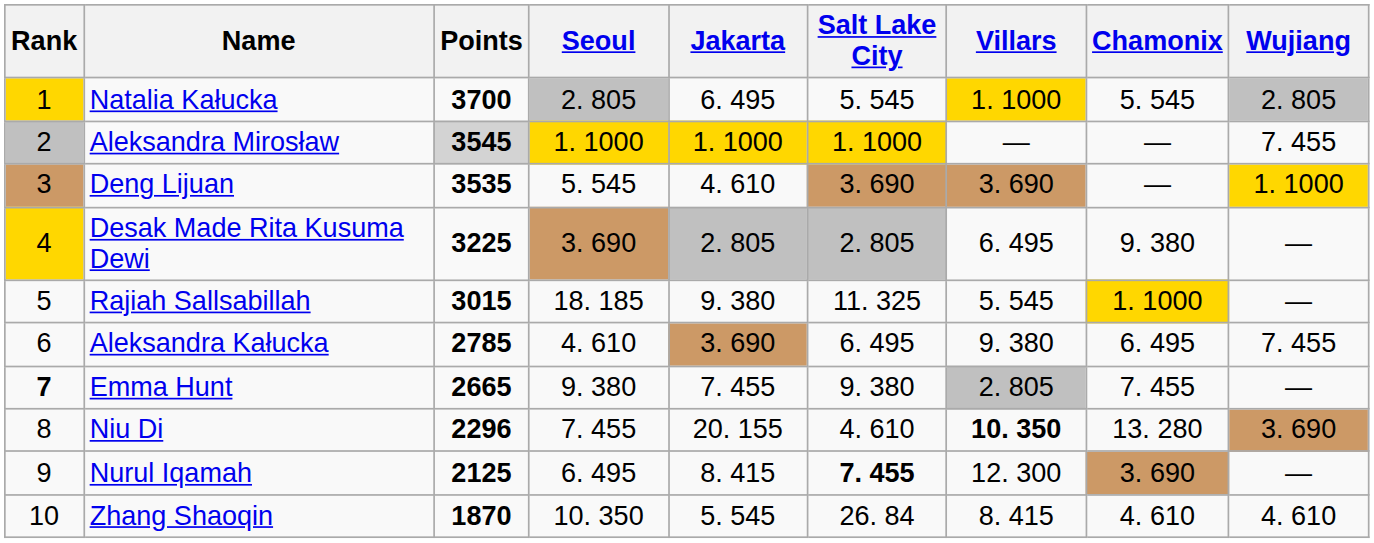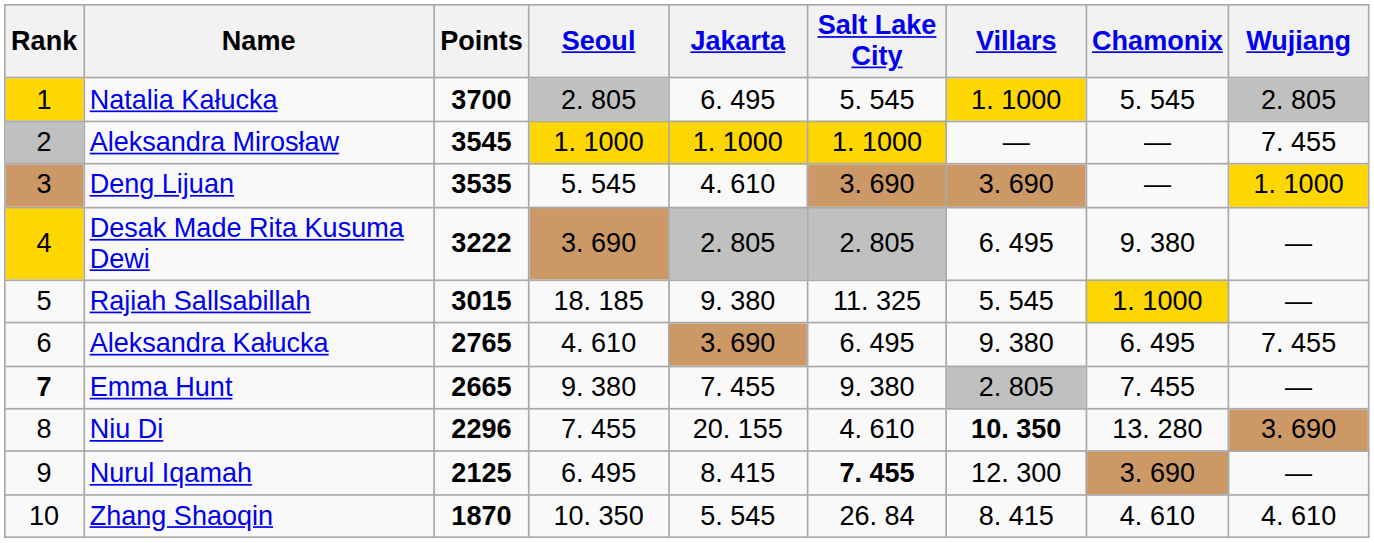(481, 142) lightgrey background -> (481, 142) no background
(481, 243) 3225 -> (481, 243) 3222
(481, 344) 2785 -> (481, 344) 2765
